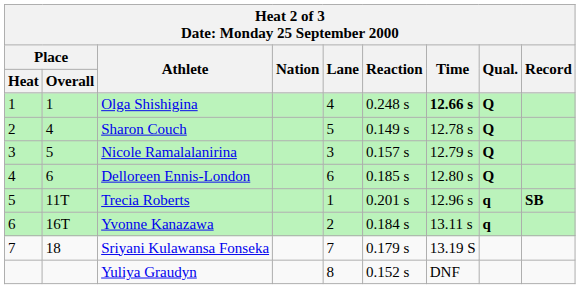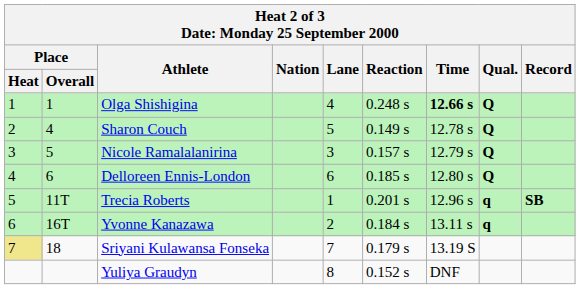(12, 248) no background -> (12, 248) khaki background
